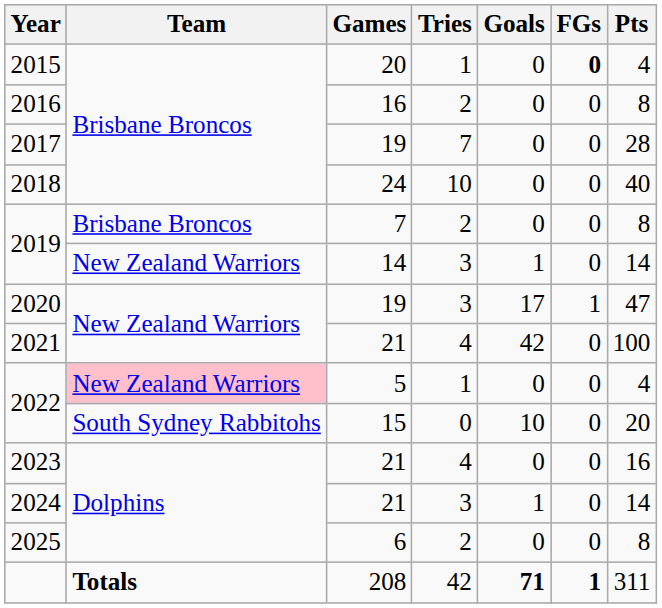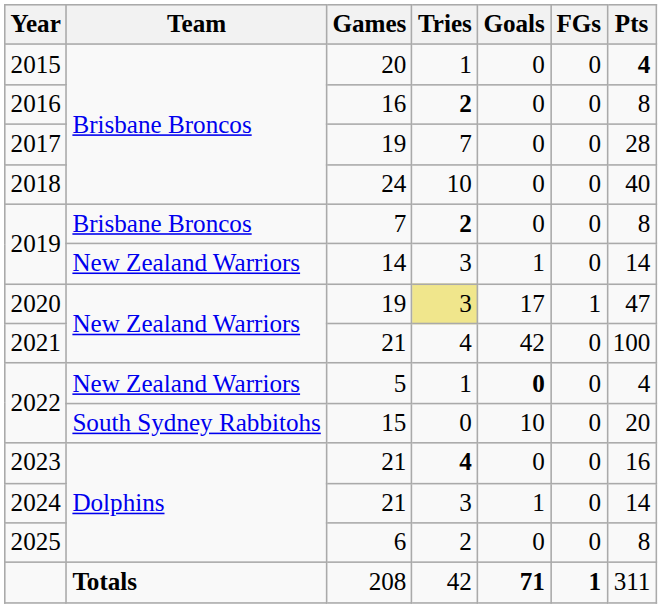(595, 64) bold -> (595, 64) normal
(644, 64) normal -> (644, 64) bold
(466, 104) normal -> (466, 104) bold
(466, 223) normal -> (466, 223) bold
(466, 303) no background -> (466, 303) khaki background
(186, 382) pink background -> (186, 382) no background
(539, 382) normal -> (539, 382) bold
(466, 462) normal -> (466, 462) bold
